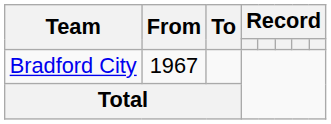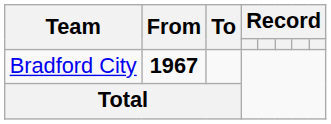(174, 66) normal -> (174, 66) bold
